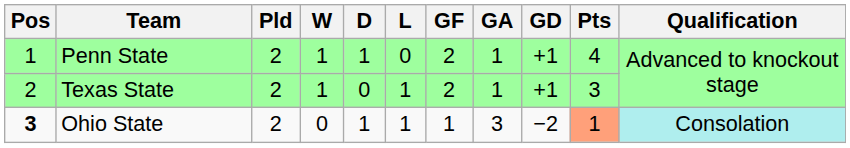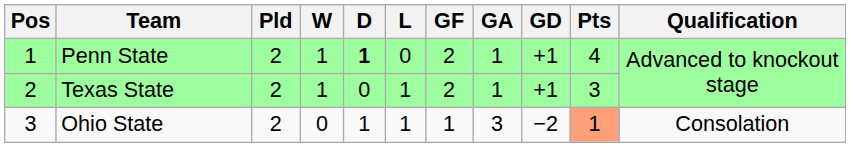(364, 55) normal -> (364, 55) bold
(30, 124) bold -> (30, 124) normal
(732, 124) paleturquoise background -> (732, 124) no background
